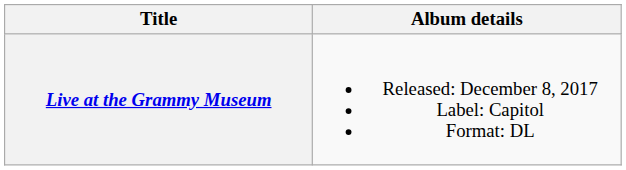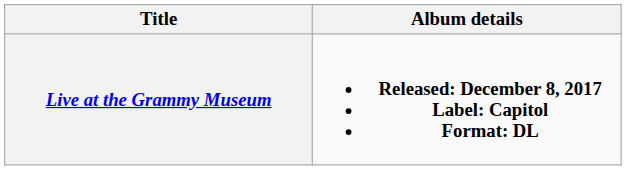(467, 110) normal -> (467, 110) bold
